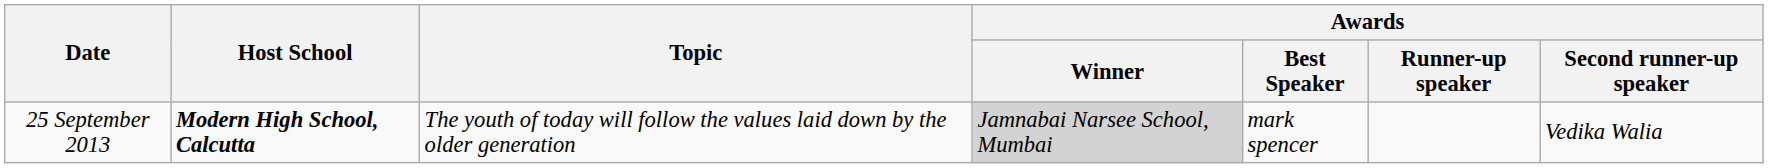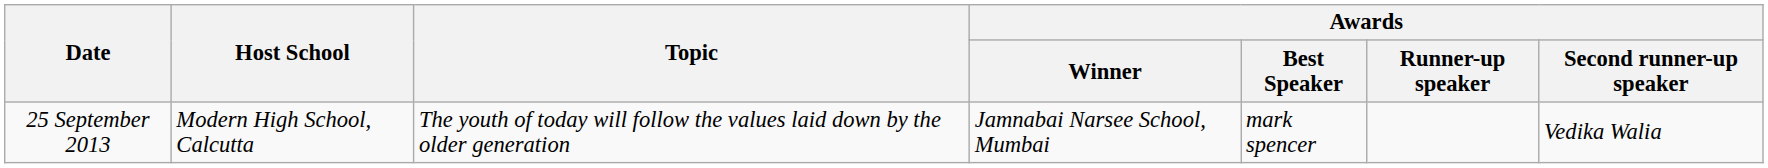(277, 132) bold -> (274, 132) normal
(1093, 132) lightgrey background -> (1090, 132) no background
